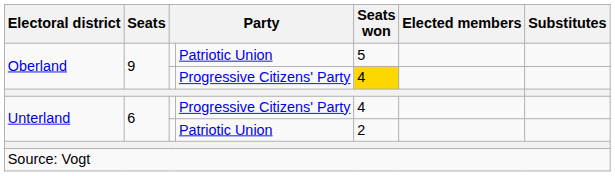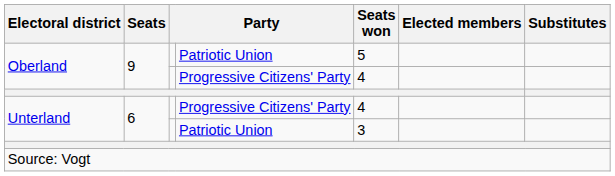(361, 77) gold background -> (361, 77) no background
(361, 130) 2 -> (361, 130) 3
